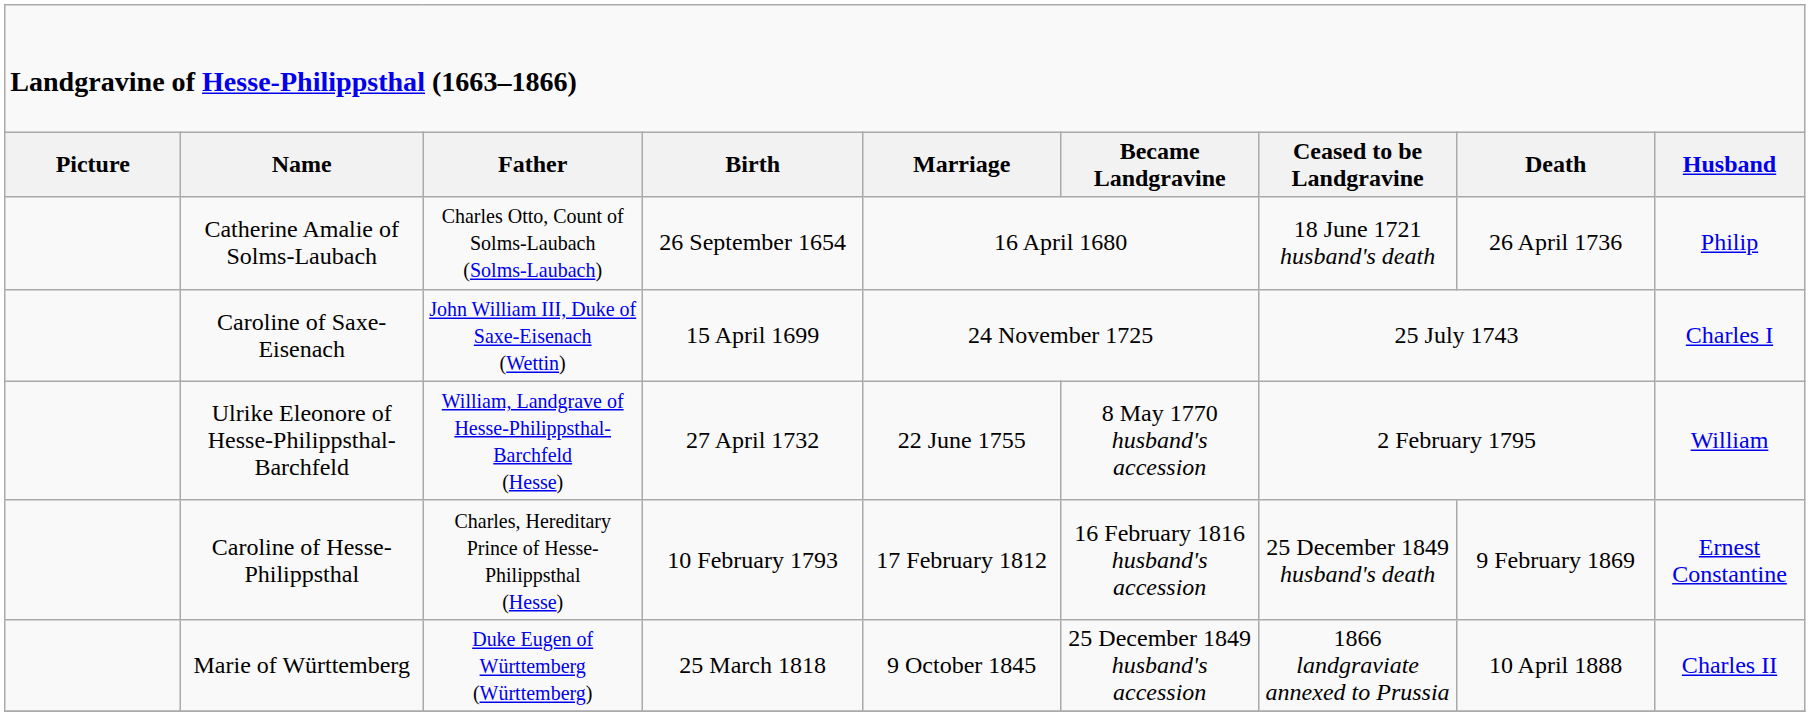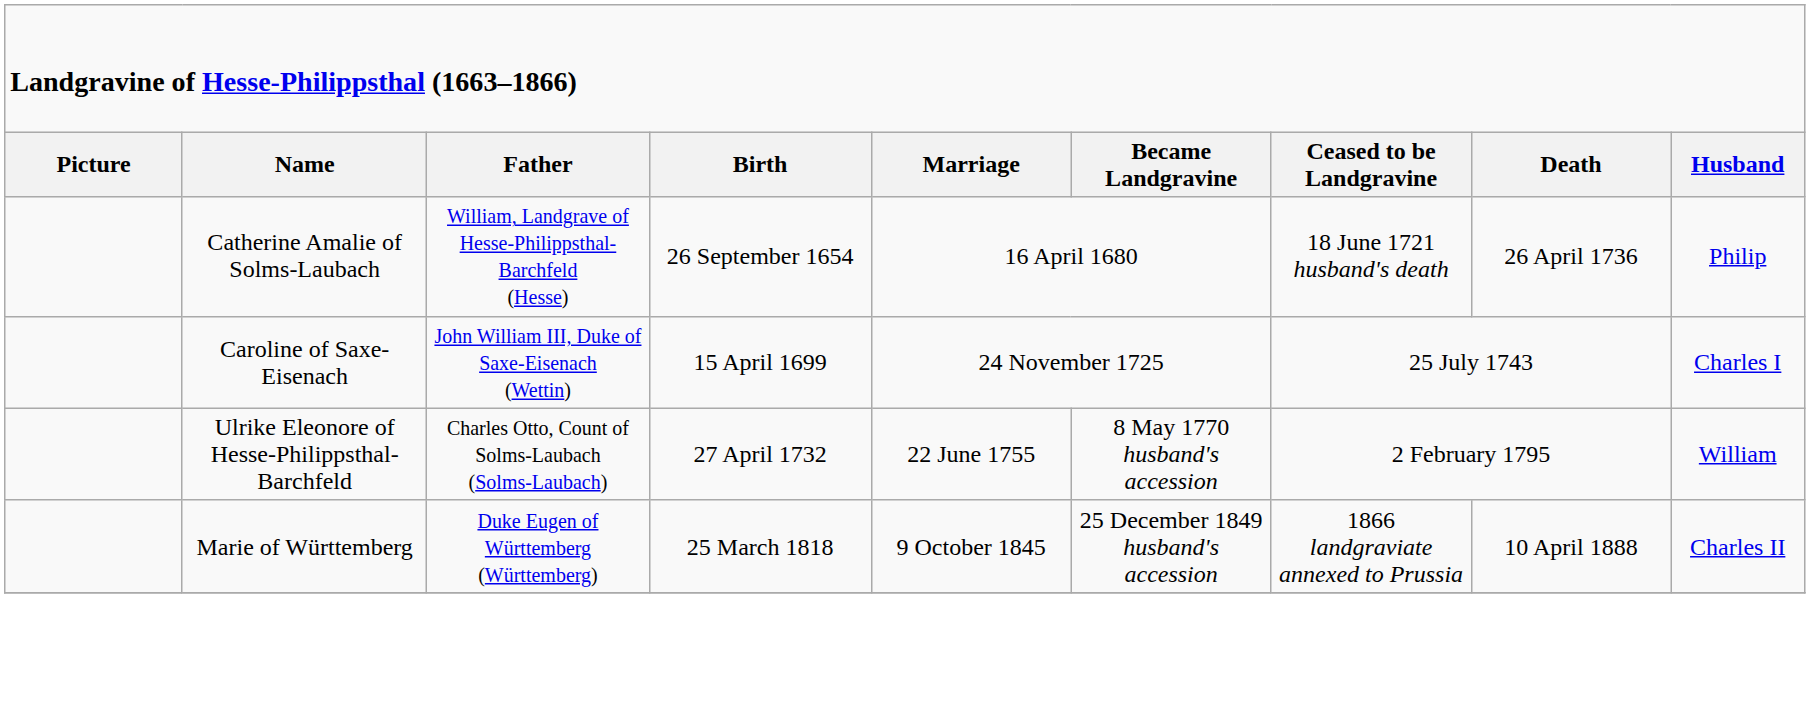(533, 244) Charles Otto, Count of Solms-Laubach (Solms-Laubach) -> (538, 257) William, Landgrave of Hesse-Philippsthal-Barchfeld (Hesse)
(533, 441) William, Landgrave of Hesse-Philippsthal-Barchfeld (Hesse) -> (538, 455) Charles Otto, Count of Solms-Laubach (Solms-Laubach)
- row: (302, 559)
